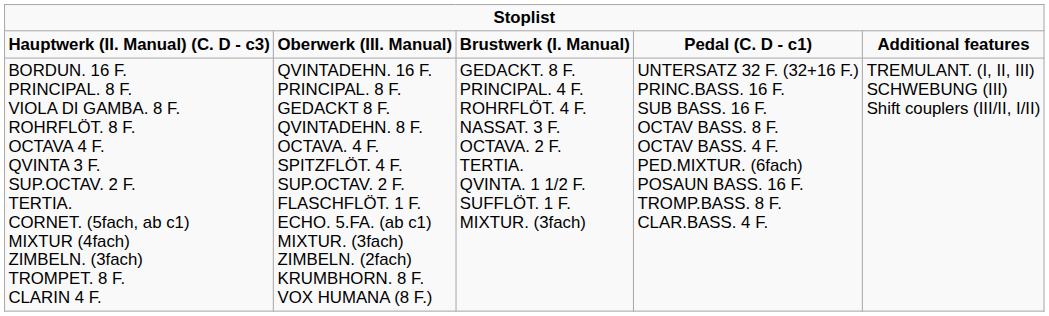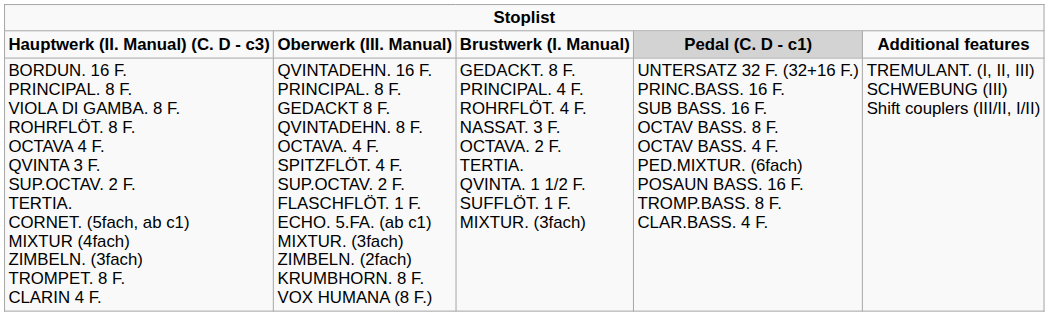(748, 44) no background -> (748, 44) lightgrey background
